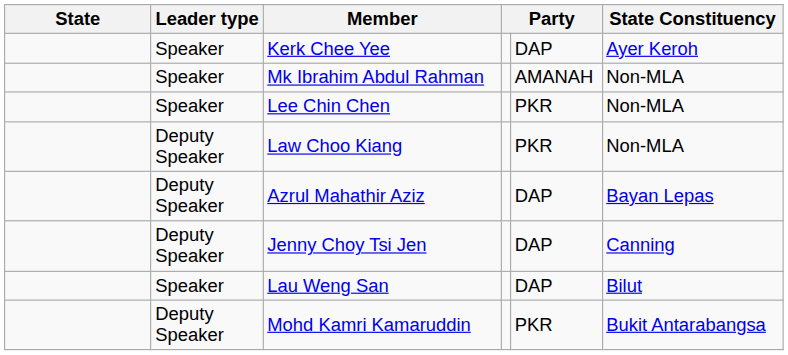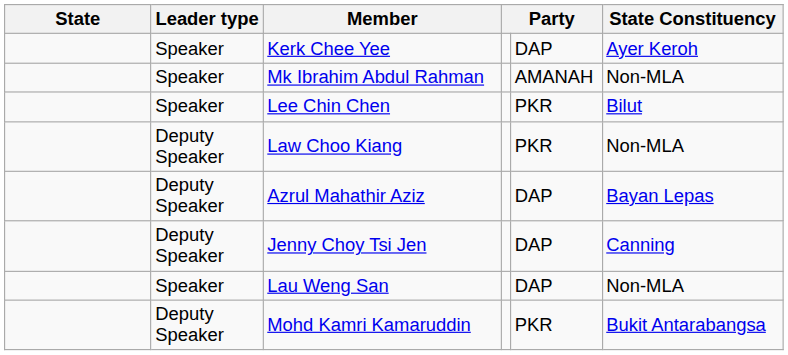(645, 106) Non-MLA -> (624, 106) Bilut
(624, 285) Bilut -> (645, 285) Non-MLA
